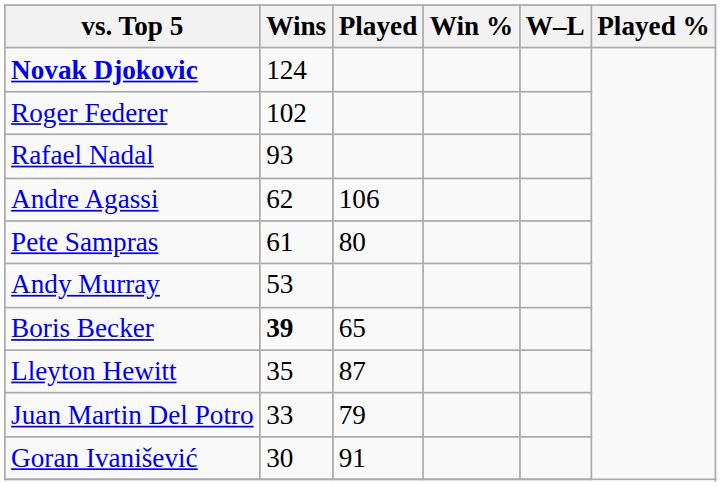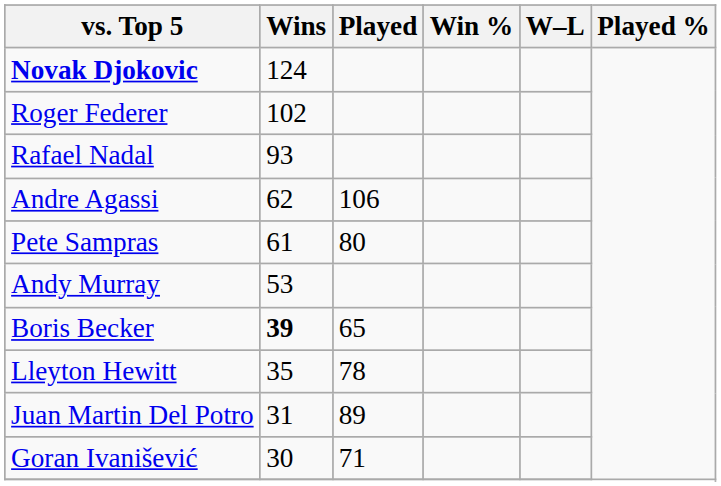(352, 371) 87 -> (352, 371) 78
(280, 414) 33 -> (280, 414) 31
(352, 414) 79 -> (352, 414) 89
(352, 457) 91 -> (352, 457) 71
